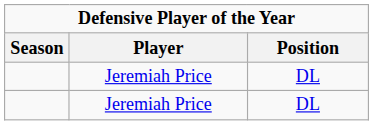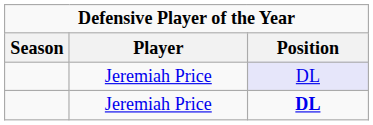(308, 76) no background -> (308, 76) lavender background
(308, 104) normal -> (308, 104) bold
